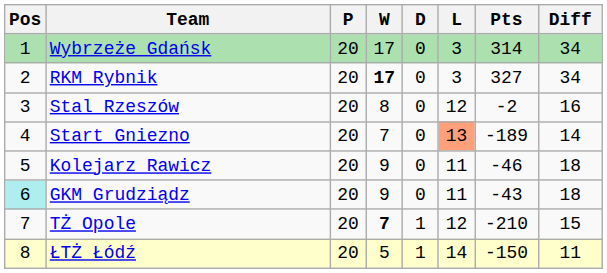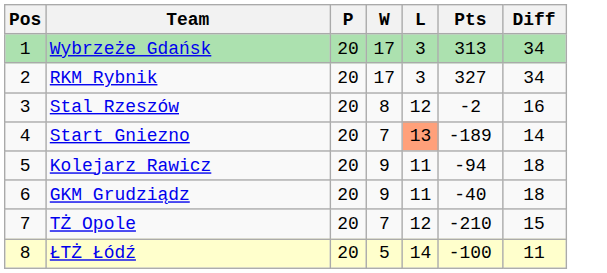- column: (420, 19)
(506, 49) 314 -> (470, 49) 313
(384, 78) bold -> (384, 78) normal
(506, 166) -46 -> (470, 166) -94
(25, 195) paleturquoise background -> (25, 195) no background
(506, 195) -43 -> (470, 195) -40
(384, 224) bold -> (384, 224) normal
(506, 253) -150 -> (470, 253) -100
